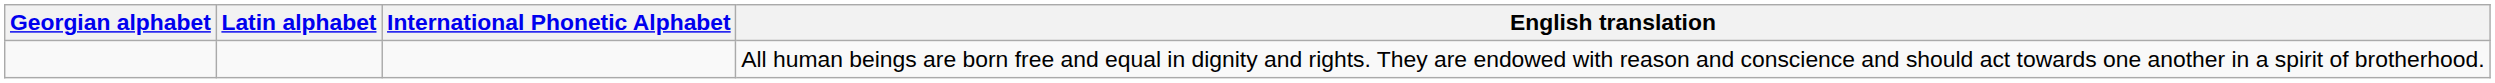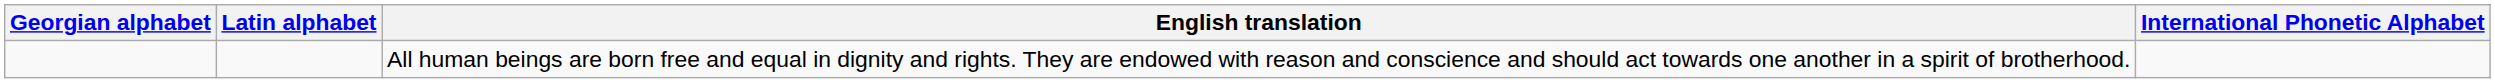columns swapped: (559, 22) <-> (1613, 22)
